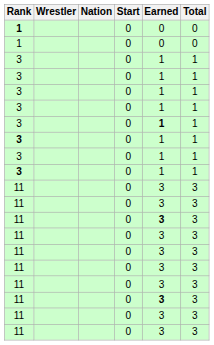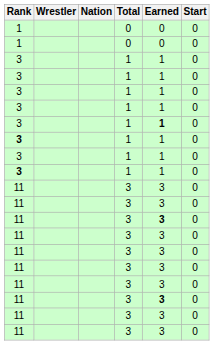columns swapped: (128, 12) <-> (195, 12)
(19, 28) bold -> (19, 28) normal
